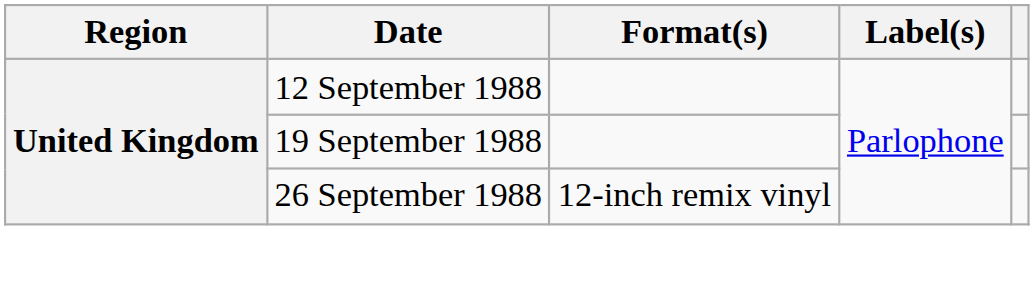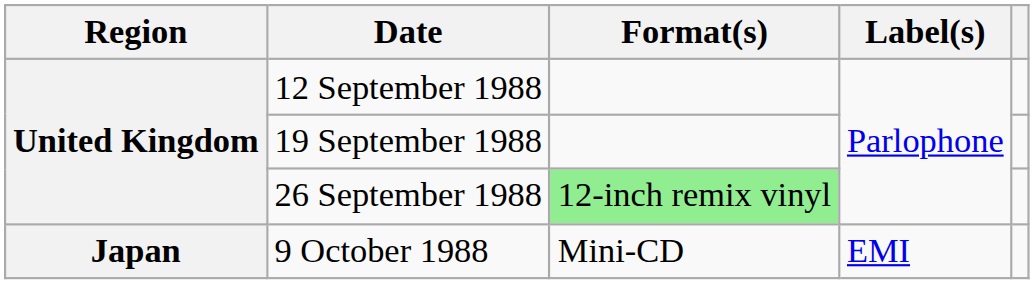(694, 195) no background -> (694, 195) lightgreen background
+ row: (381, 250)
